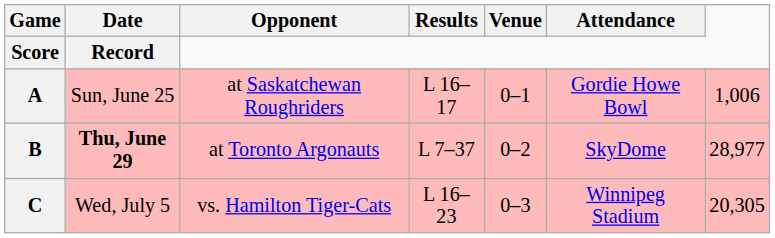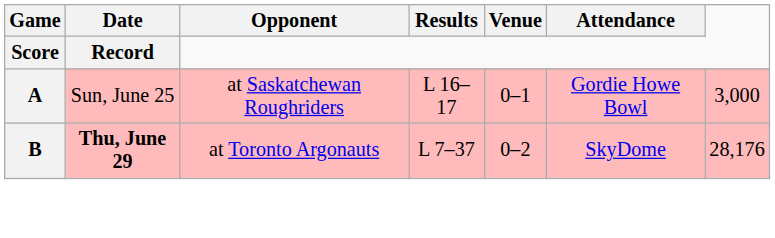(737, 95) 1,006 -> (737, 95) 3,000
(737, 150) 28,977 -> (737, 150) 28,176
- row: (35, 205)
